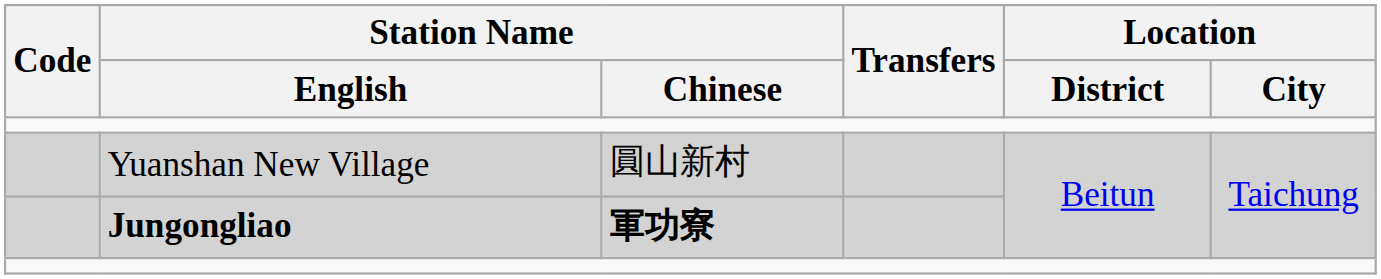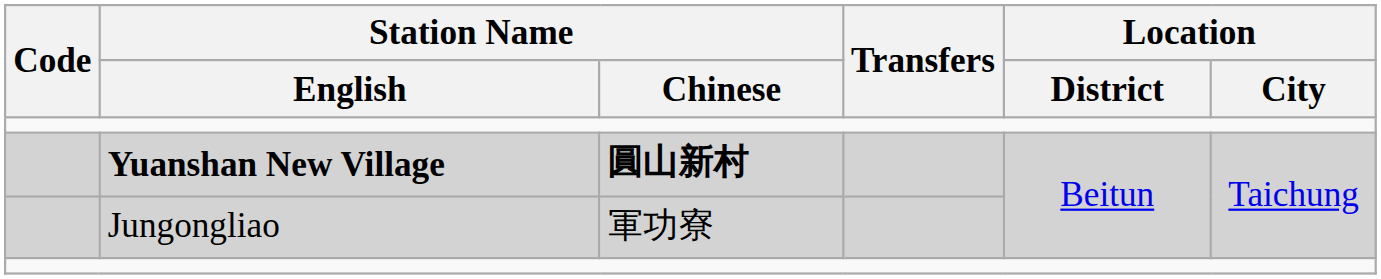(269, 163) normal -> (276, 163) bold
(680, 162) normal -> (679, 162) bold
(200, 226) bold -> (194, 226) normal
(662, 224) bold -> (661, 224) normal
